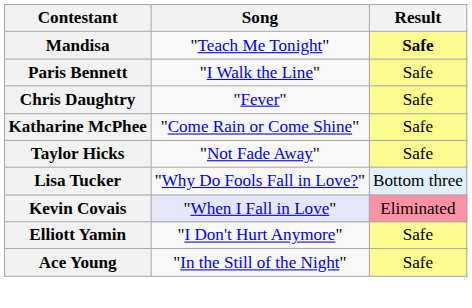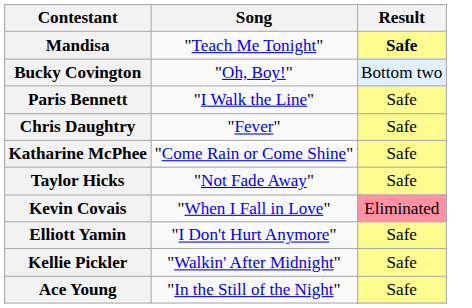+ row: (78, 72)
- row: (78, 180)
(260, 208) lavender background -> (254, 208) no background
+ row: (78, 262)
